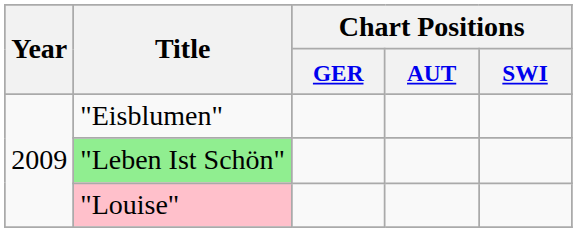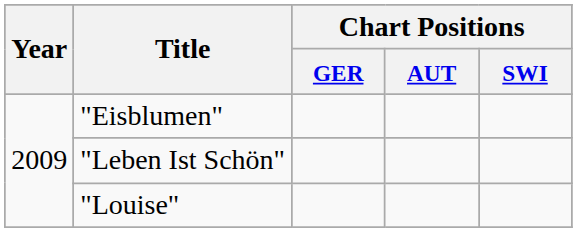(183, 159) lightgreen background -> (183, 159) no background
(130, 204) pink background -> (130, 204) no background
